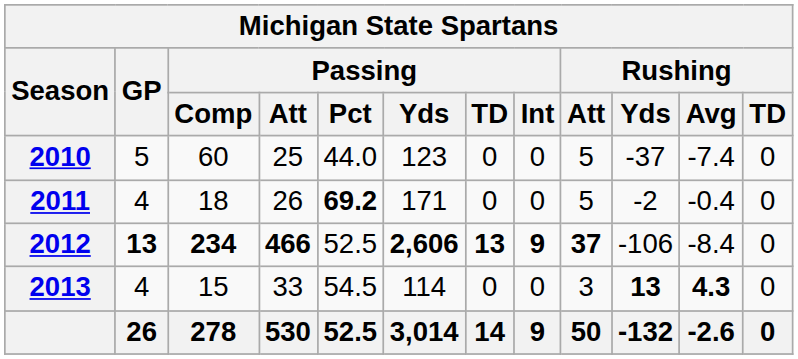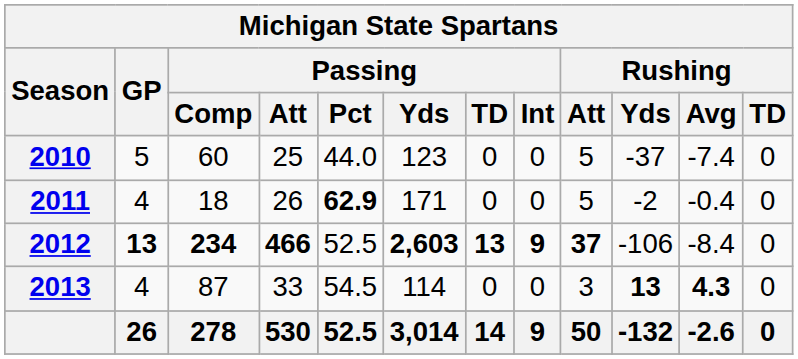(350, 200) 69.2 -> (350, 200) 62.9
(424, 244) 2,606 -> (424, 244) 2,603
(213, 288) 15 -> (213, 288) 87
